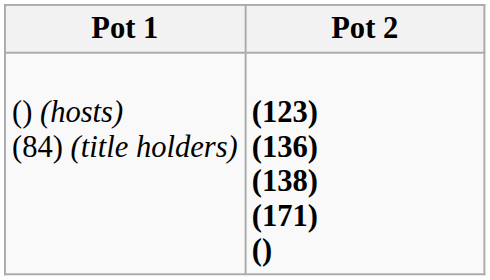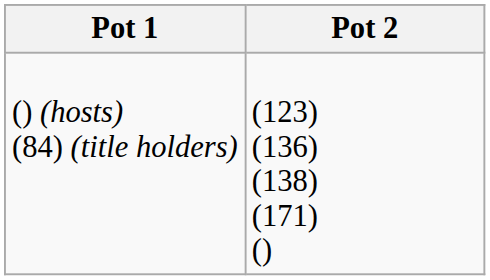(285, 180) bold -> (285, 180) normal
